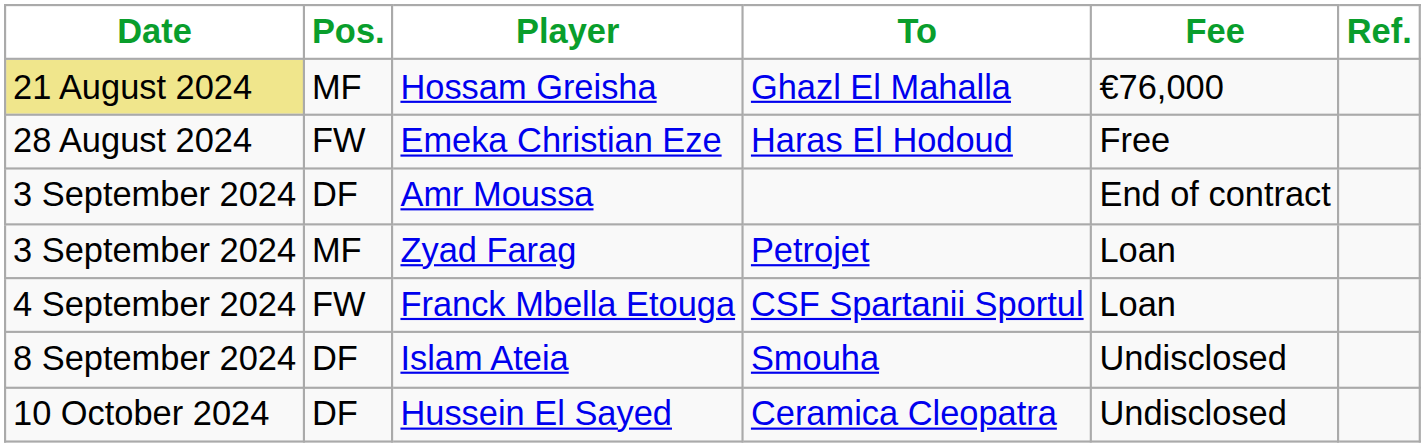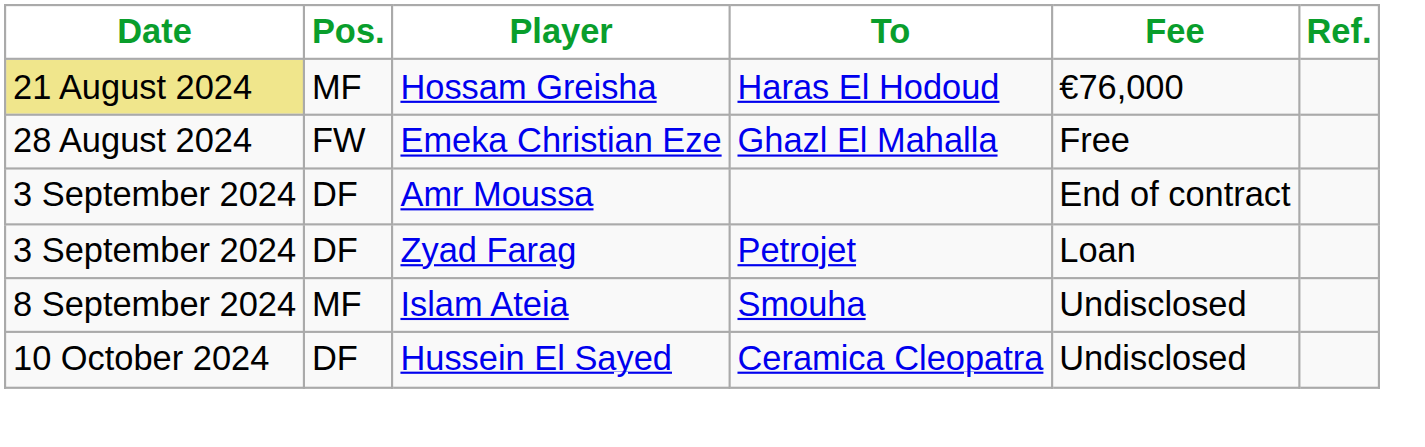(881, 86) Ghazl El Mahalla -> (868, 86) Haras El Hodoud
(882, 140) Haras El Hodoud -> (868, 140) Ghazl El Mahalla
(337, 250) MF -> (335, 250) DF
- row: (568, 304)
(335, 359) DF -> (337, 304) MF
